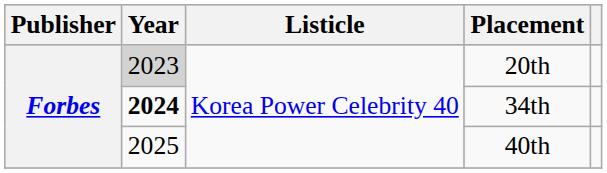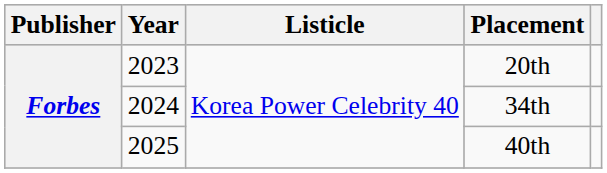(153, 65) lightgrey background -> (153, 65) no background
(153, 106) bold -> (153, 106) normal
